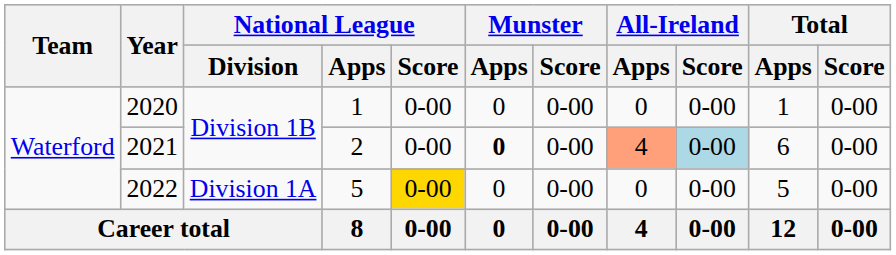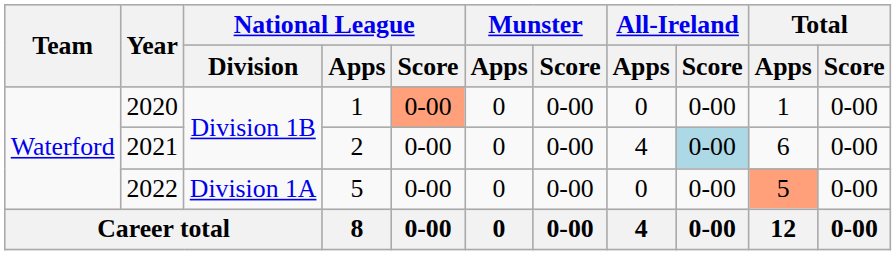(428, 106) no background -> (428, 106) lightsalmon background
(499, 147) bold -> (499, 147) normal
(641, 147) lightsalmon background -> (641, 147) no background
(428, 188) gold background -> (428, 188) no background
(783, 188) no background -> (783, 188) lightsalmon background
